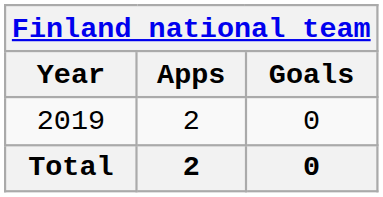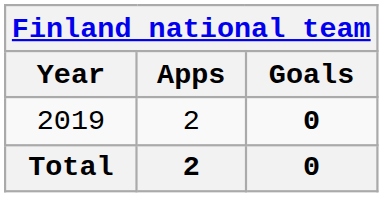(312, 121) normal -> (312, 121) bold
